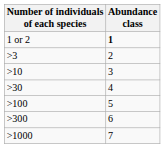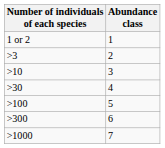(111, 39) bold -> (111, 39) normal
